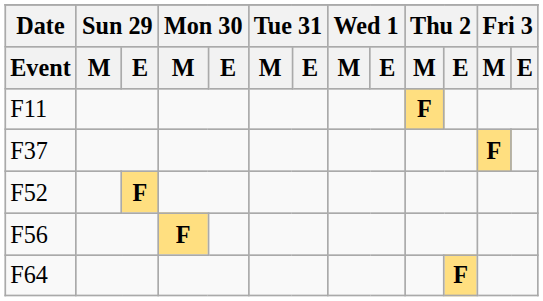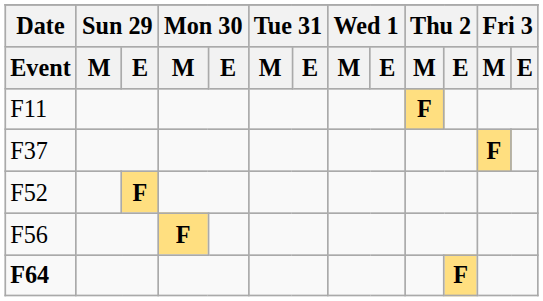(29, 275) normal -> (30, 275) bold
